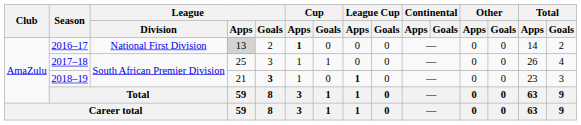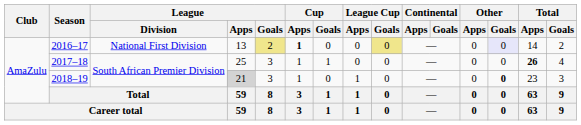(241, 45) lightgrey background -> (241, 45) no background
(270, 45) no background -> (270, 45) khaki background
(387, 45) no background -> (387, 45) khaki background
(503, 45) no background -> (503, 45) lavender background
(532, 62) normal -> (532, 62) bold
(241, 78) no background -> (241, 78) lightgrey background
(270, 78) bold -> (270, 78) normal
(357, 78) bold -> (357, 78) normal
(503, 78) normal -> (503, 78) bold
